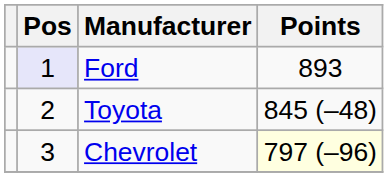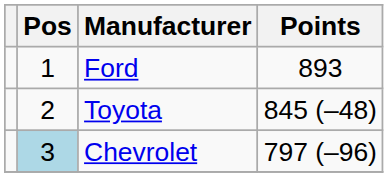(48, 68) lavender background -> (48, 68) no background
(48, 152) no background -> (48, 152) lightblue background
(320, 152) lightyellow background -> (320, 152) no background
